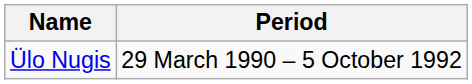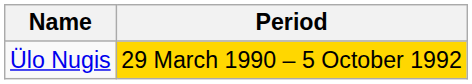(292, 59) no background -> (292, 59) gold background
